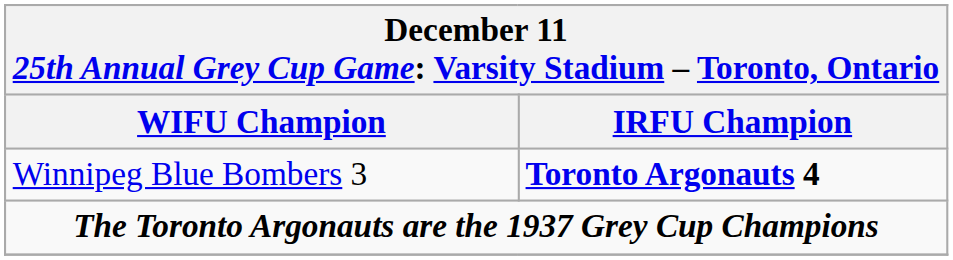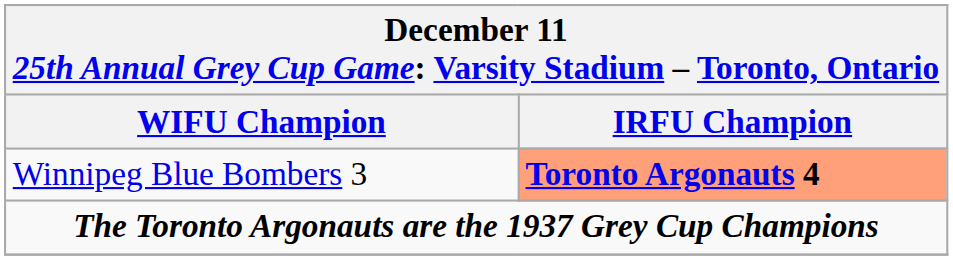(673, 173) no background -> (673, 173) lightsalmon background
